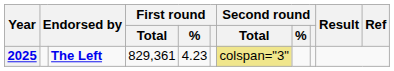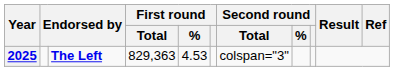(152, 57) 829,361 -> (152, 57) 829,363
(195, 57) 4.23 -> (195, 57) 4.53
(254, 57) khaki background -> (254, 57) no background
